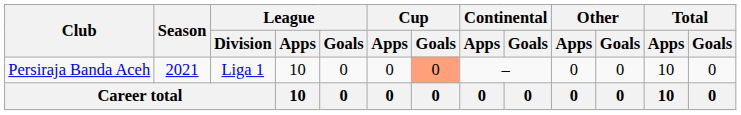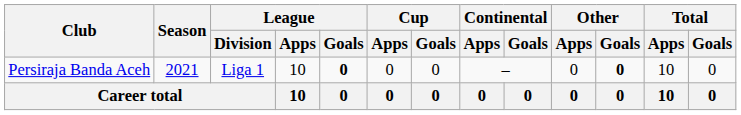(344, 69) normal -> (344, 69) bold
(436, 69) lightsalmon background -> (436, 69) no background
(620, 69) normal -> (620, 69) bold
